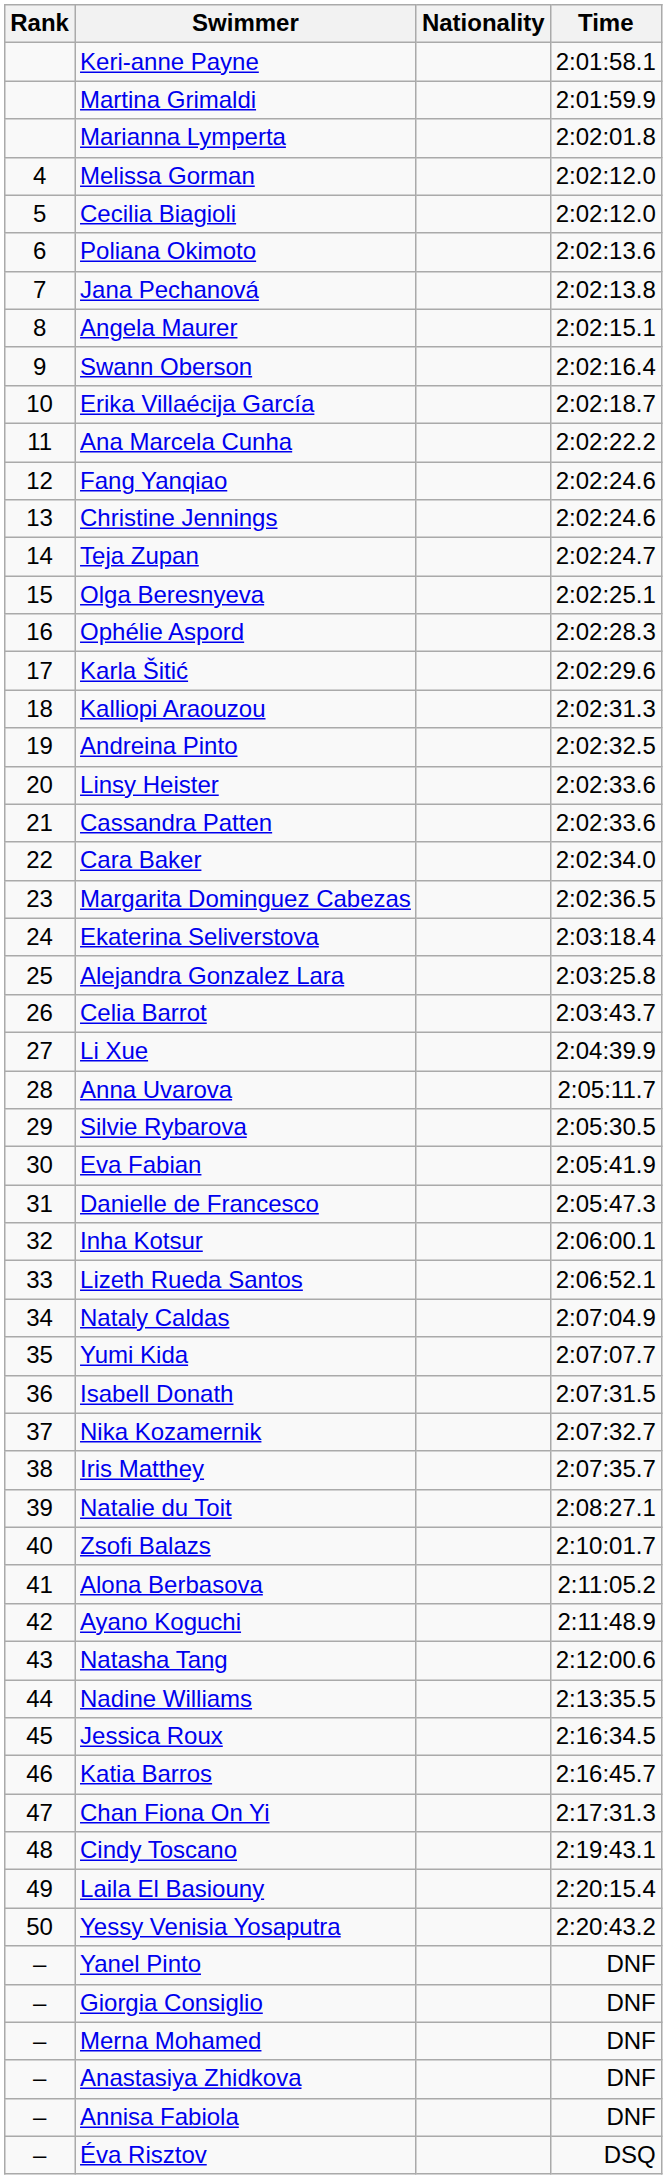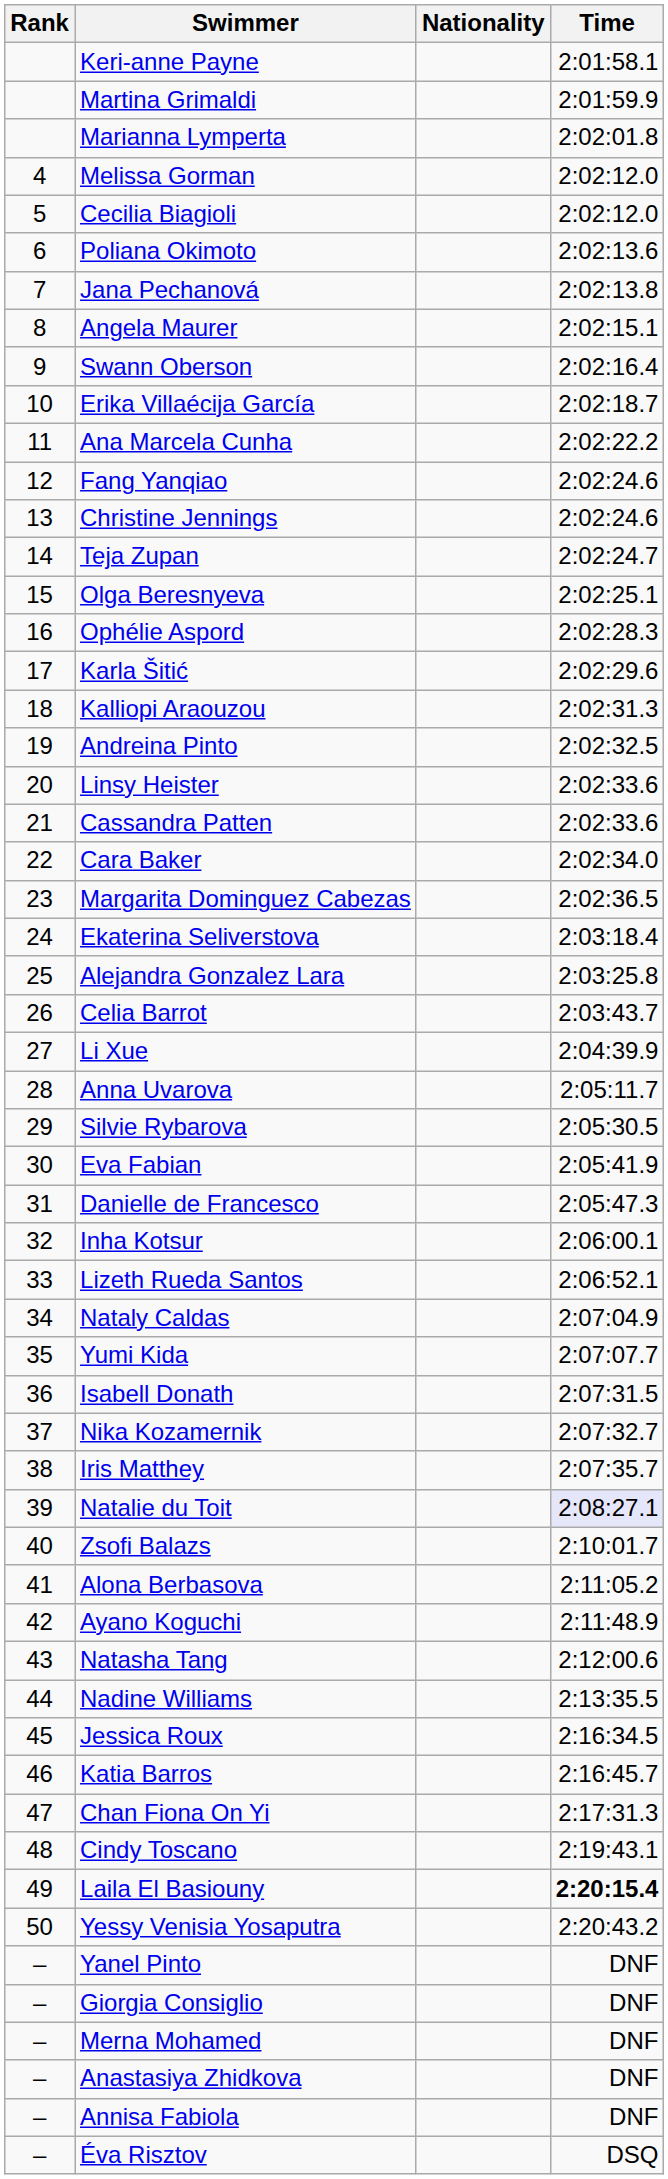(606, 1507) no background -> (608, 1507) lavender background
(606, 1888) normal -> (607, 1888) bold
